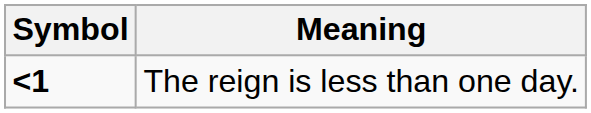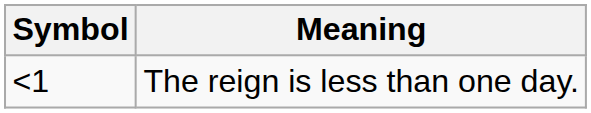(31, 81) bold -> (31, 81) normal
